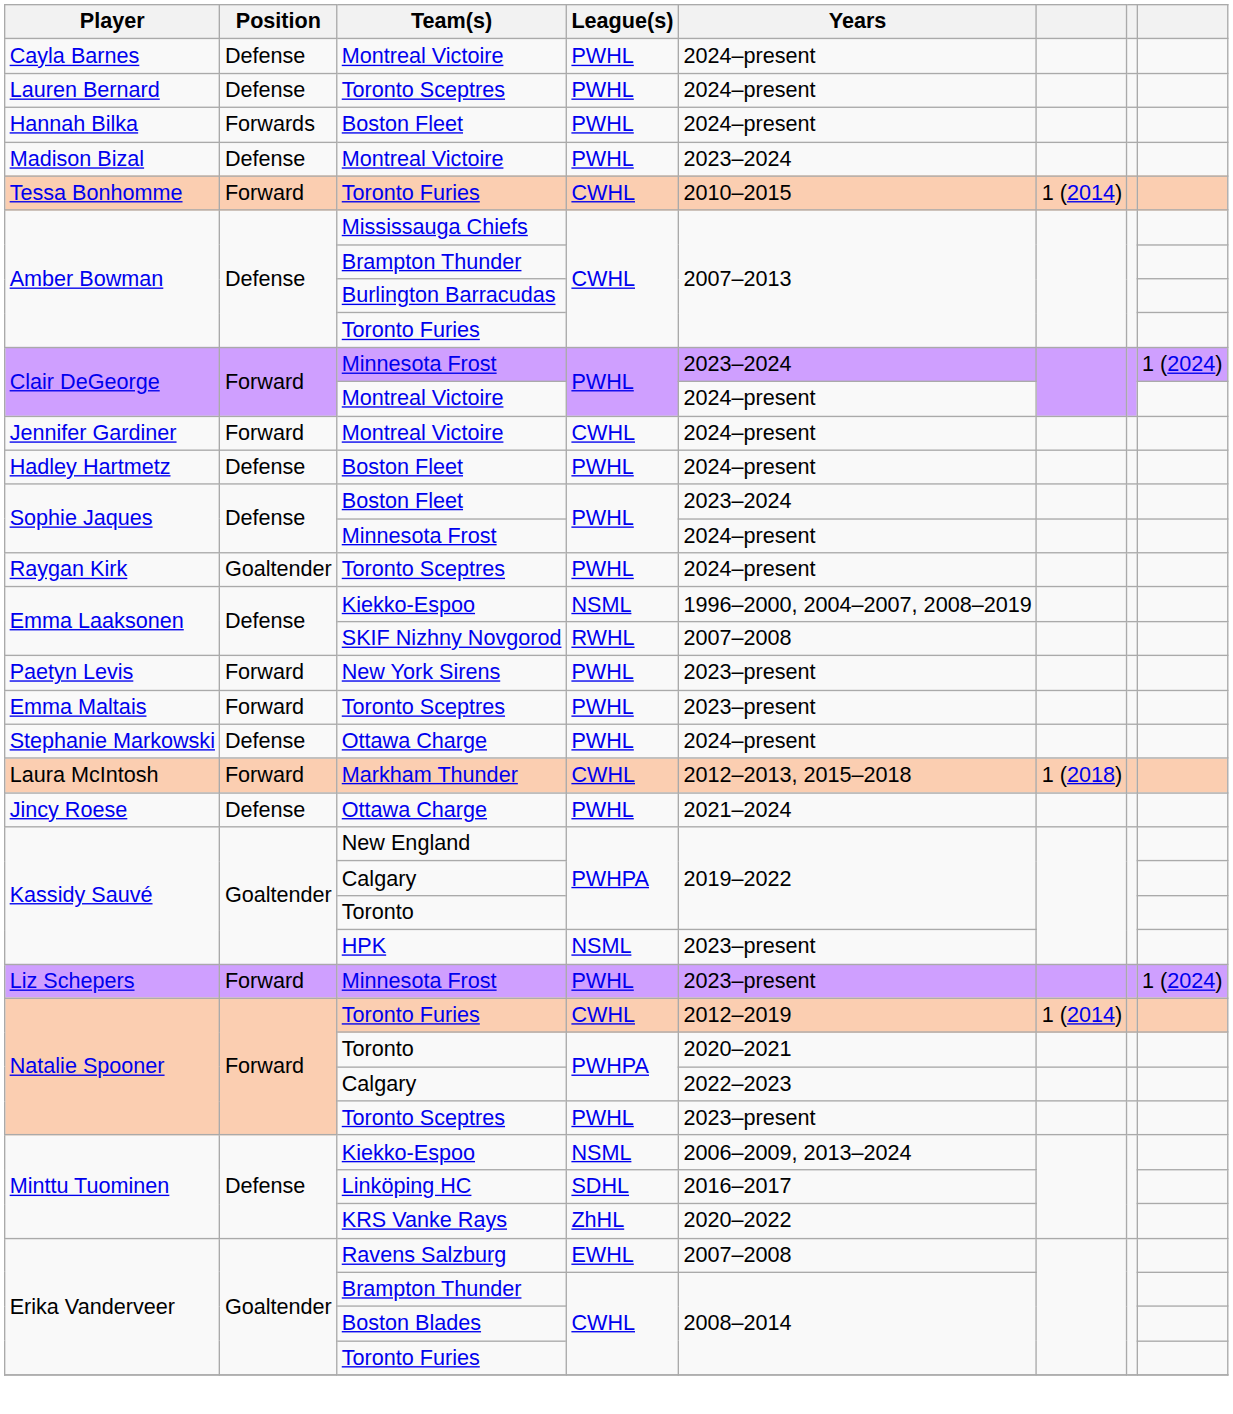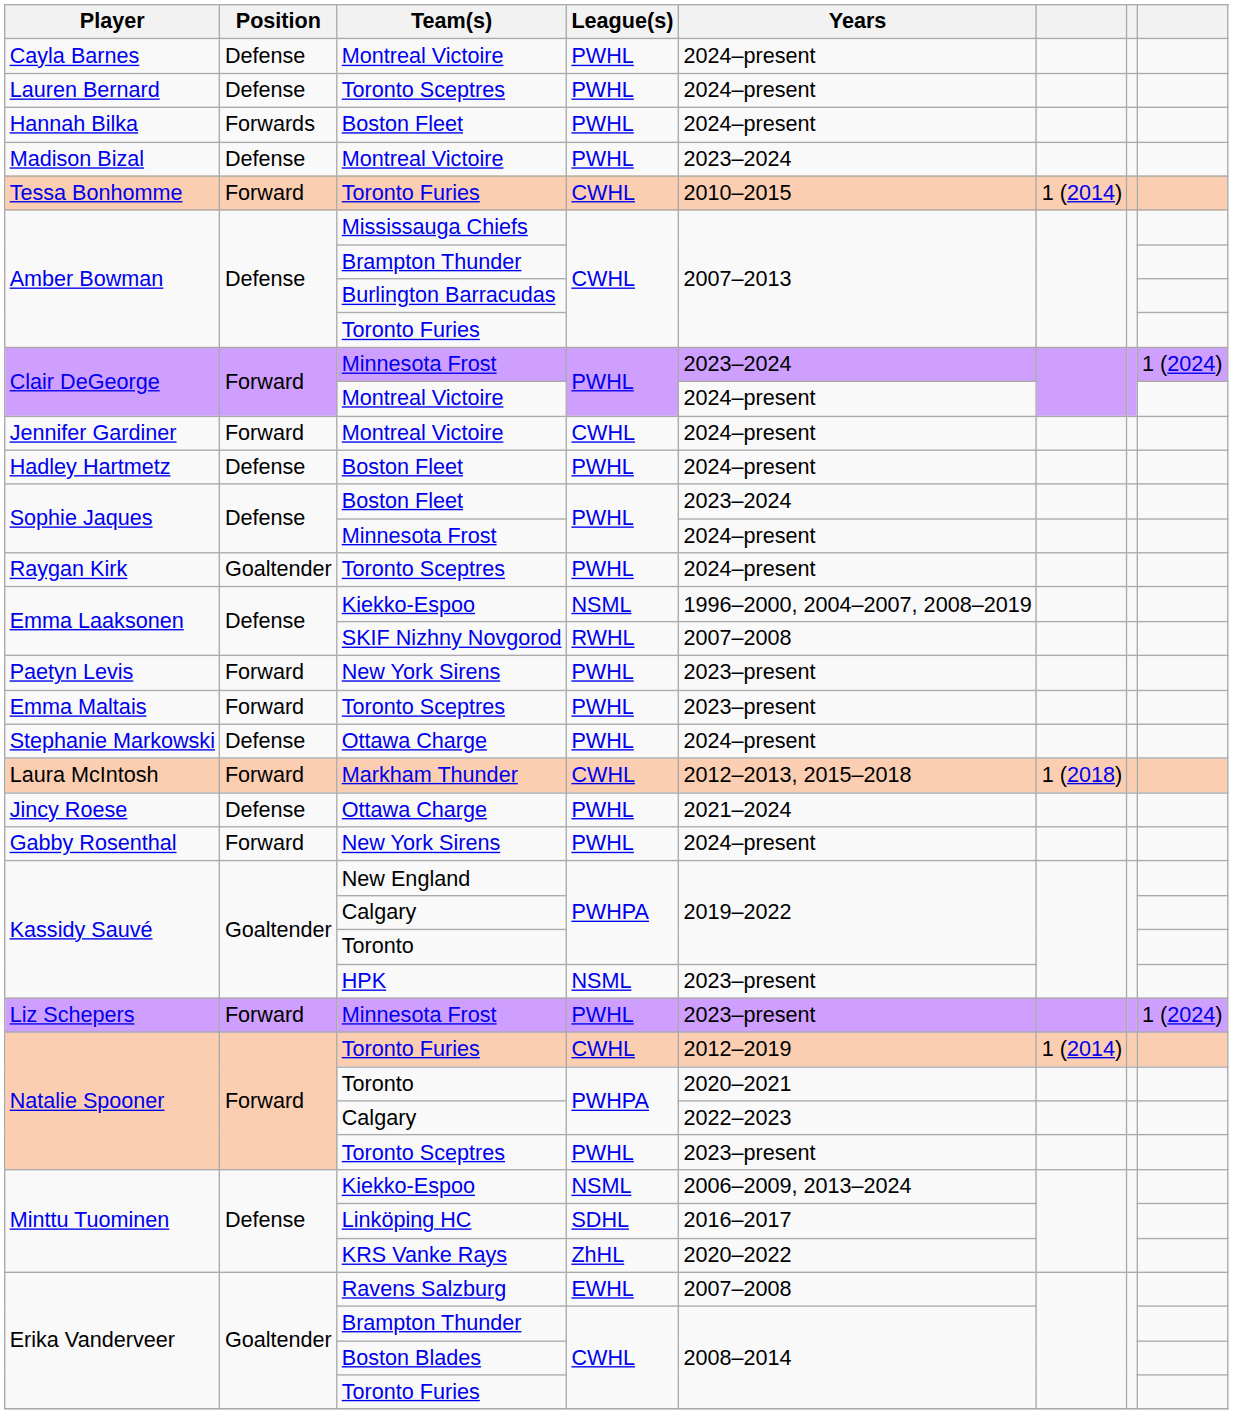+ row: (93, 843)
